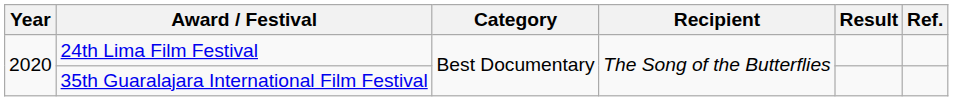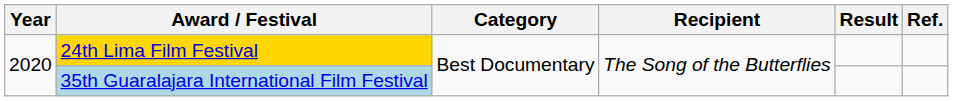(159, 50) no background -> (159, 50) gold background
(244, 80) no background -> (244, 80) lightblue background
